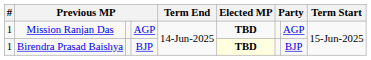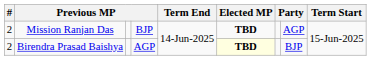(9, 30) 1 -> (9, 30) 2
(144, 30) AGP -> (144, 30) BJP
(9, 47) 1 -> (9, 47) 2
(144, 47) BJP -> (144, 47) AGP
